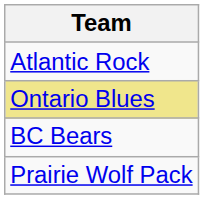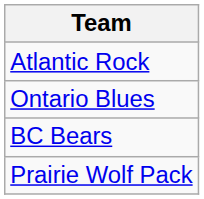(82, 99) khaki background -> (82, 99) no background
